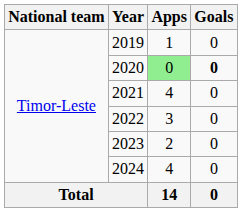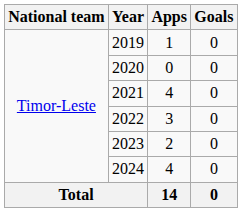(169, 67) lightgreen background -> (169, 67) no background
(214, 67) bold -> (214, 67) normal
